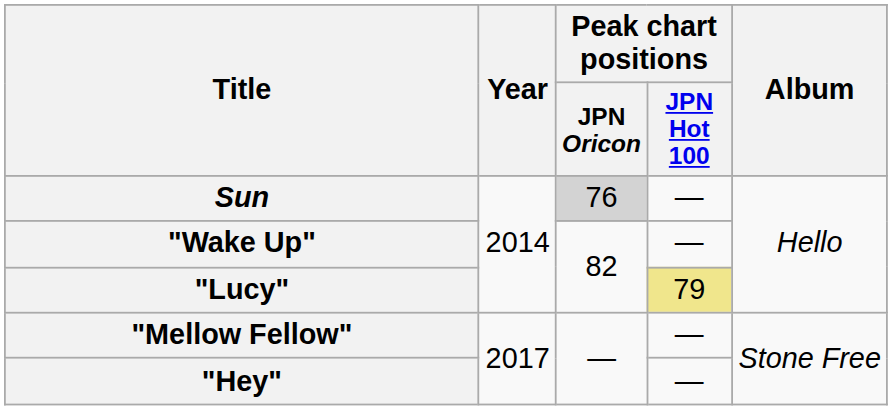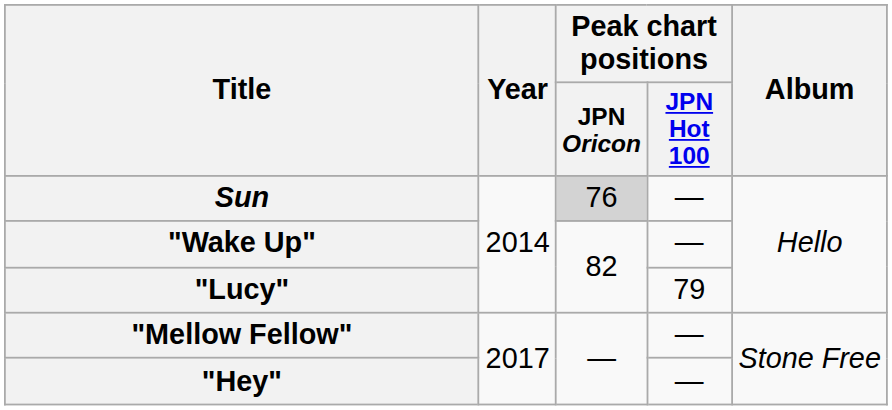(689, 289) khaki background -> (689, 289) no background
